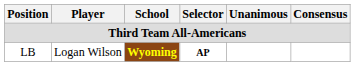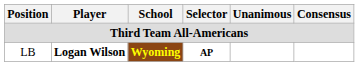(88, 52) normal -> (90, 52) bold
